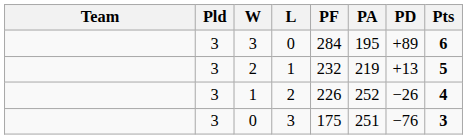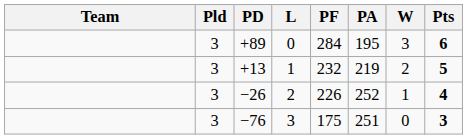columns swapped: (253, 17) <-> (405, 17)
